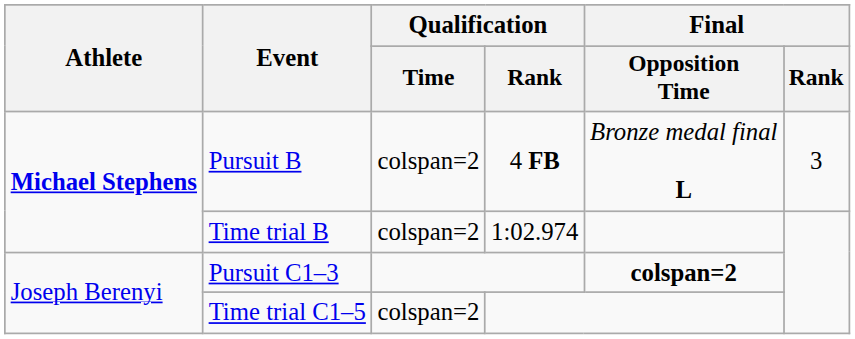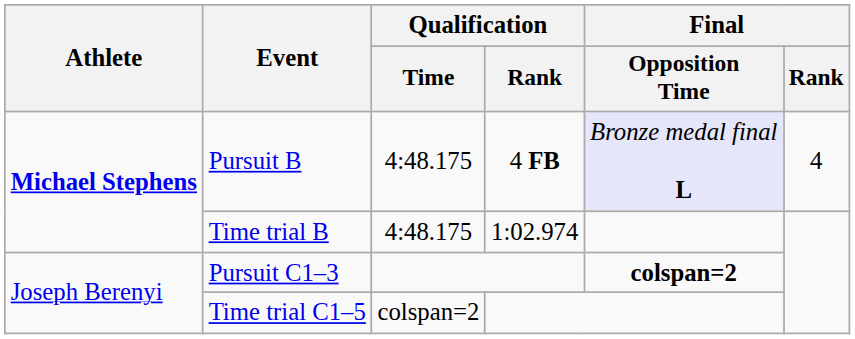(428, 161) colspan=2 -> (428, 161) 4:48.175
(684, 161) no background -> (684, 161) lavender background
(816, 161) 3 -> (816, 161) 4
(428, 231) colspan=2 -> (428, 231) 4:48.175
